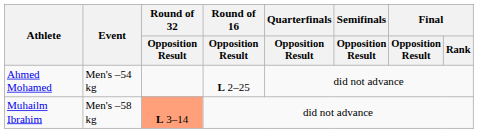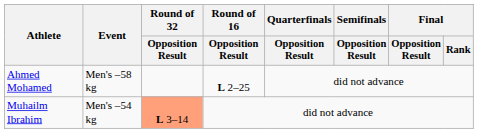(108, 81) Men's –54 kg -> (108, 81) Men's –58 kg
(108, 112) Men's –58 kg -> (108, 112) Men's –54 kg
